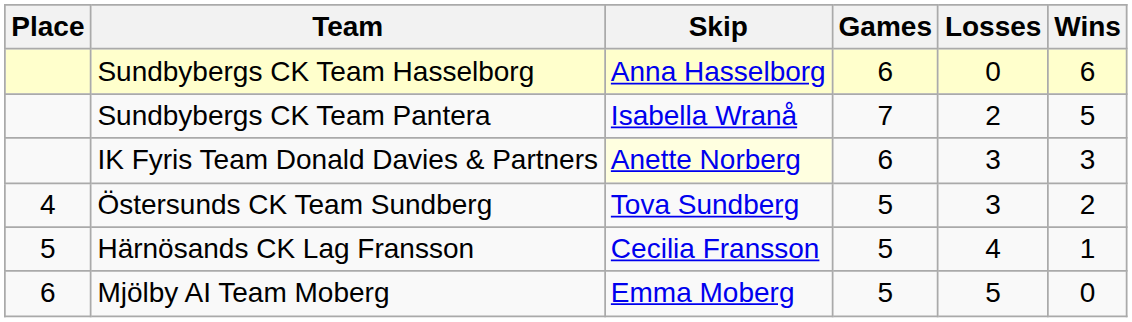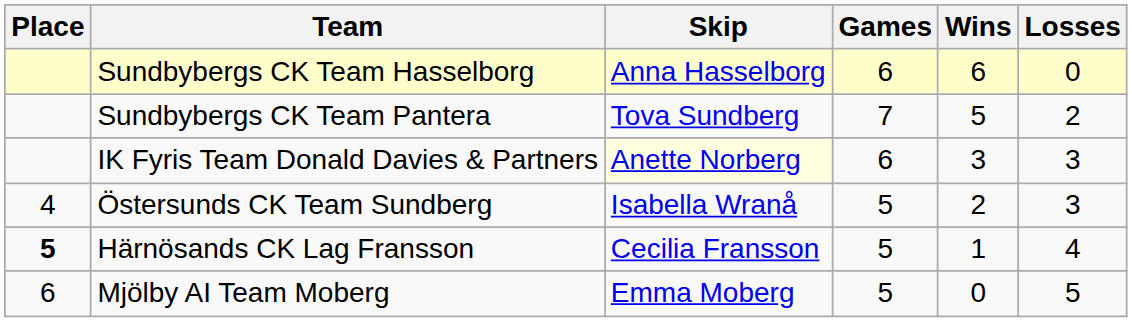columns swapped: (1088, 26) <-> (993, 26)
(704, 115) Isabella Wranå -> (705, 115) Tova Sundberg
(705, 204) Tova Sundberg -> (704, 204) Isabella Wranå
(48, 248) normal -> (48, 248) bold
